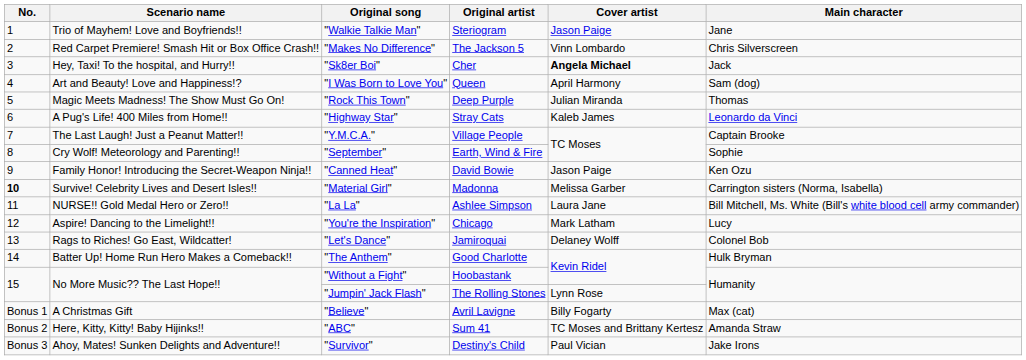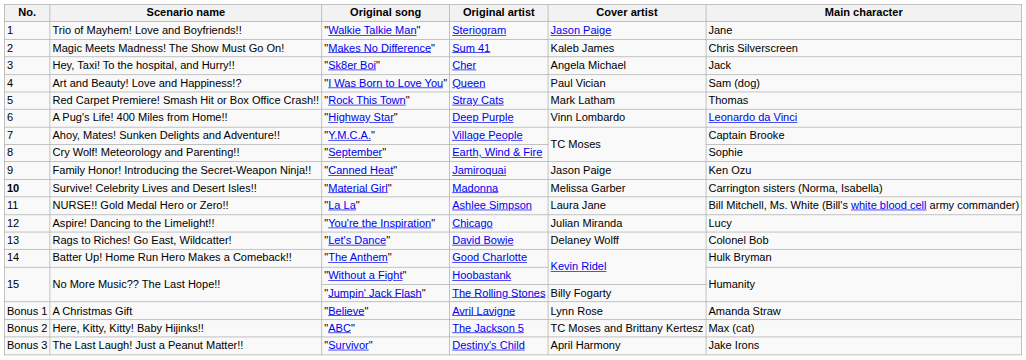(186, 48) Red Carpet Premiere! Smash Hit or Box Office Crash!! -> (168, 48) Magic Meets Madness! The Show Must Go On!
(488, 48) The Jackson 5 -> (471, 48) Sum 41
(588, 48) Vinn Lombardo -> (582, 48) Kaleb James
(591, 65) bold -> (588, 65) normal
(586, 83) April Harmony -> (578, 83) Paul Vician
(168, 100) Magic Meets Madness! The Show Must Go On! -> (186, 100) Red Carpet Premiere! Smash Hit or Box Office Crash!!
(483, 100) Deep Purple -> (478, 100) Stray Cats
(586, 100) Julian Miranda -> (583, 100) Mark Latham
(478, 118) Stray Cats -> (483, 118) Deep Purple
(582, 118) Kaleb James -> (588, 118) Vinn Lombardo
(148, 135) The Last Laugh! Just a Peanut Matter!! -> (166, 135) Ahoy, Mates! Sunken Delights and Adventure!!
(483, 170) David Bowie -> (479, 170) Jamiroquai
(583, 223) Mark Latham -> (586, 223) Julian Miranda
(479, 240) Jamiroquai -> (483, 240) David Bowie
(577, 293) Lynn Rose -> (581, 293) Billy Fogarty
(581, 310) Billy Fogarty -> (577, 310) Lynn Rose
(731, 310) Max (cat) -> (745, 310) Amanda Straw
(471, 328) Sum 41 -> (488, 328) The Jackson 5
(745, 328) Amanda Straw -> (731, 328) Max (cat)
(166, 345) Ahoy, Mates! Sunken Delights and Adventure!! -> (148, 345) The Last Laugh! Just a Peanut Matter!!
(578, 345) Paul Vician -> (586, 345) April Harmony
